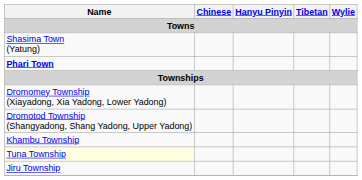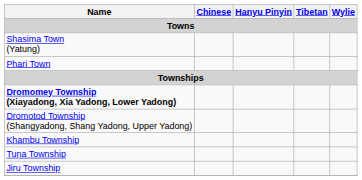(30, 64) bold -> (28, 64) normal
(86, 97) normal -> (91, 97) bold
(36, 154) lightyellow background -> (36, 154) no background
